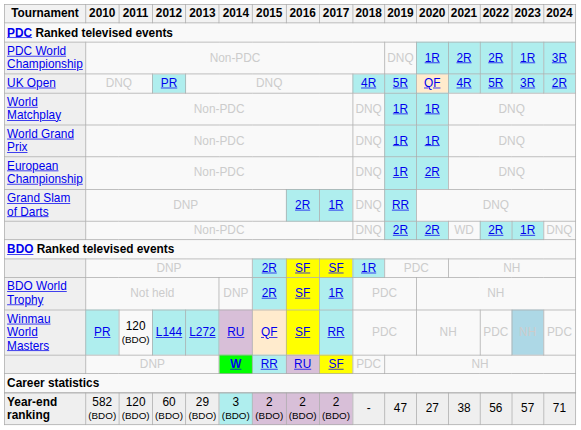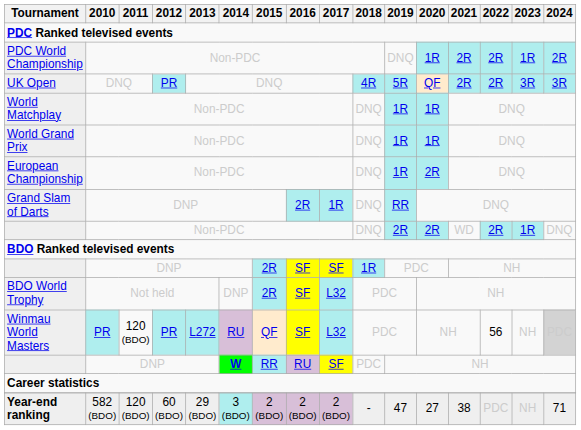(559, 58) 3R -> (559, 58) 2R
(464, 83) 4R -> (464, 83) 2R
(496, 83) 5R -> (496, 83) 2R
(559, 83) 2R -> (559, 83) 3R
(336, 293) 1R -> (336, 293) L32
(169, 332) L144 -> (169, 332) PR
(336, 332) RR -> (336, 332) L32
(496, 332) PDC -> (496, 332) 56
(528, 332) lightblue background -> (528, 332) no background
(559, 332) no background -> (559, 332) lightgrey background
(496, 408) 56 -> (496, 408) PDC
(528, 408) 57 -> (528, 408) NH
